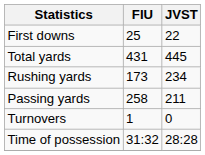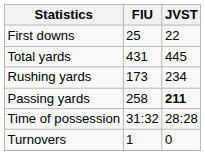(175, 98) normal -> (175, 98) bold
rows swapped: (37, 119) <-> (64, 139)
